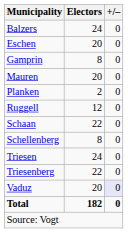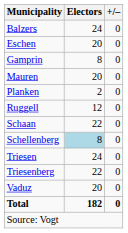(99, 140) no background -> (99, 140) lightblue background
(118, 188) lavender background -> (118, 188) no background
